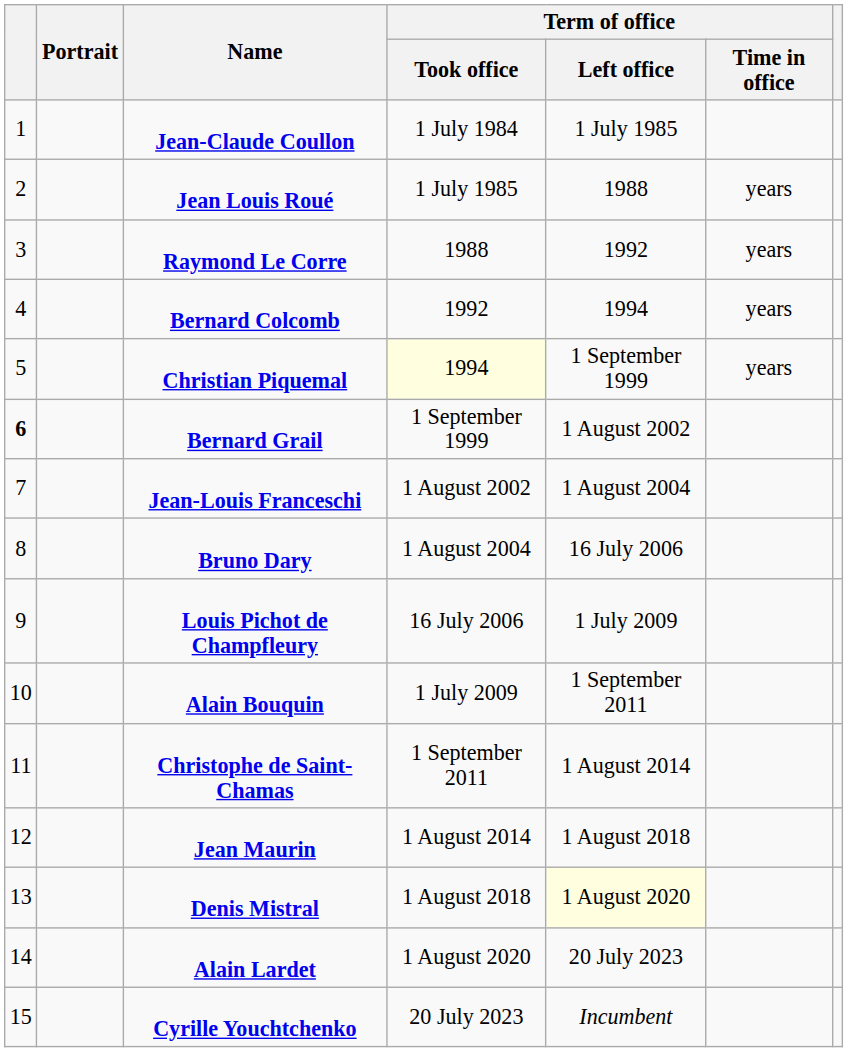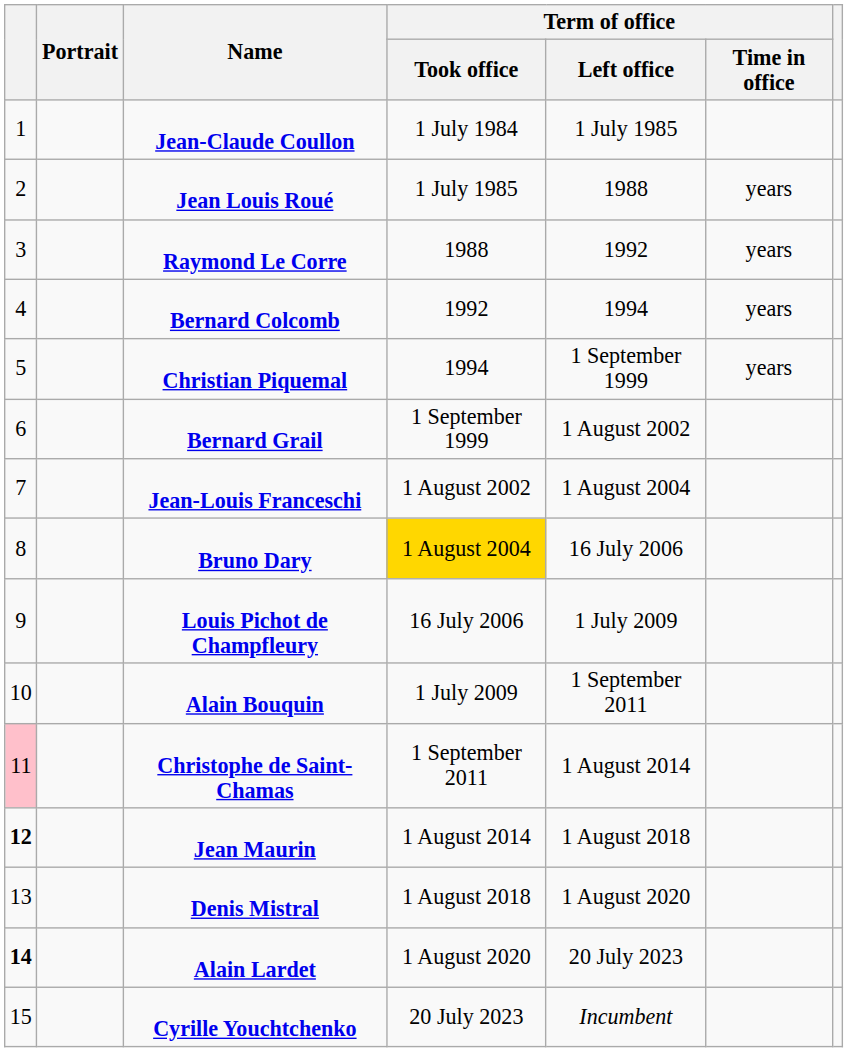(466, 368) lightyellow background -> (466, 368) no background
(21, 428) bold -> (21, 428) normal
(466, 548) no background -> (466, 548) gold background
(21, 765) no background -> (21, 765) pink background
(21, 837) normal -> (21, 837) bold
(626, 897) lightyellow background -> (626, 897) no background
(21, 957) normal -> (21, 957) bold
